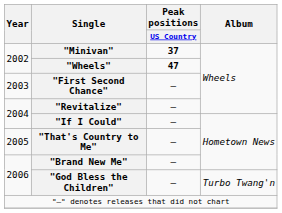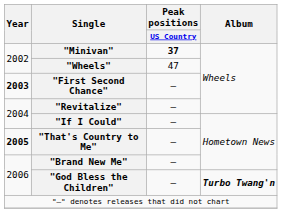(173, 66) bold -> (173, 66) normal
(18, 86) normal -> (18, 86) bold
(18, 142) normal -> (18, 142) bold
(239, 182) normal -> (239, 182) bold
